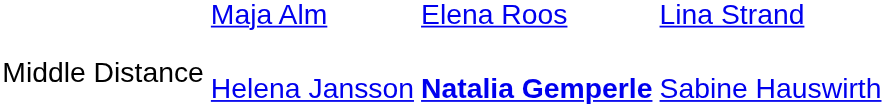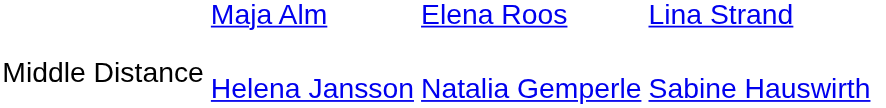(537, 89) bold -> (531, 89) normal
